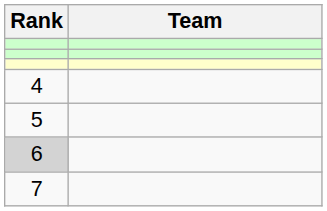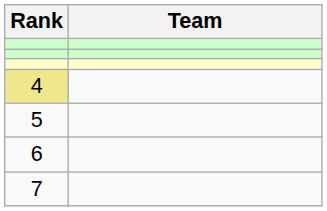(37, 85) no background -> (37, 85) khaki background
(37, 154) lightgrey background -> (37, 154) no background
